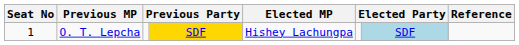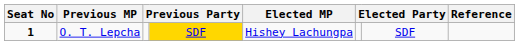(31, 32) normal -> (31, 32) bold
(405, 32) lightblue background -> (405, 32) no background
